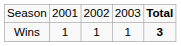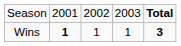(65, 32) normal -> (65, 32) bold
